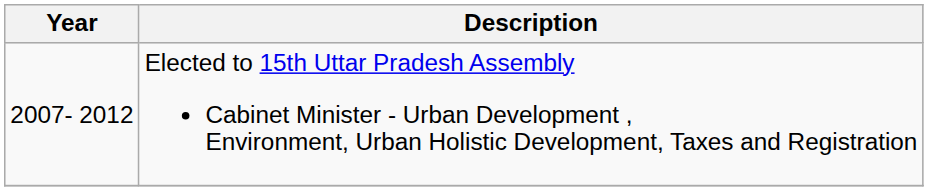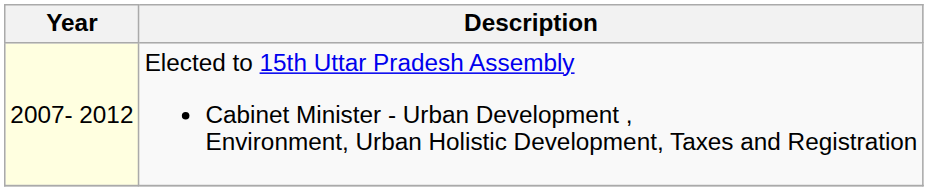(72, 114) no background -> (72, 114) lightyellow background
